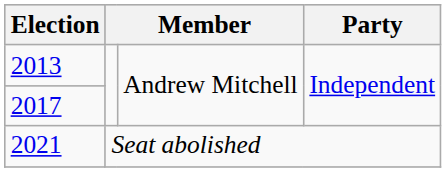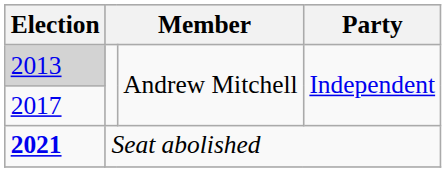(36, 65) no background -> (36, 65) lightgrey background
(36, 145) normal -> (36, 145) bold
